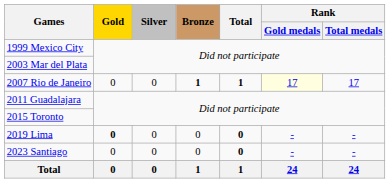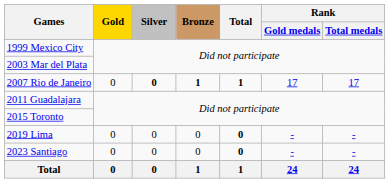(154, 82) normal -> (154, 82) bold
(292, 82) lightyellow background -> (292, 82) no background
(113, 134) bold -> (113, 134) normal
